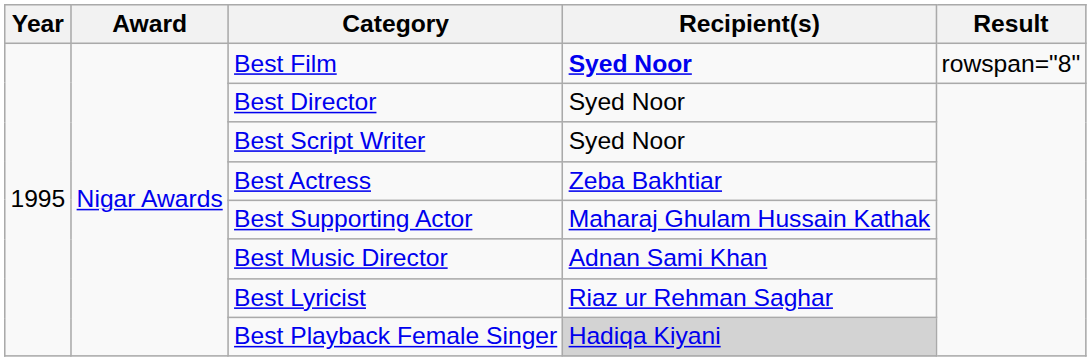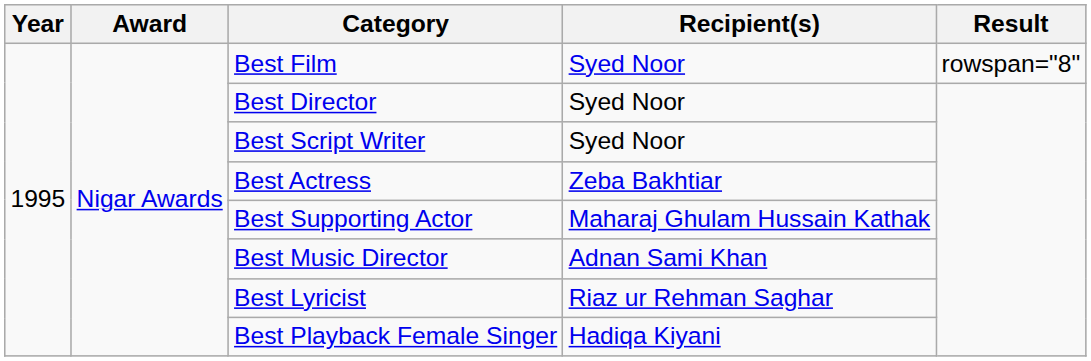(630, 63) bold -> (627, 63) normal
(645, 336) lightgrey background -> (645, 336) no background
